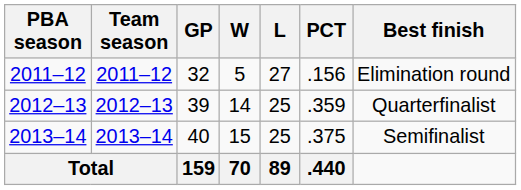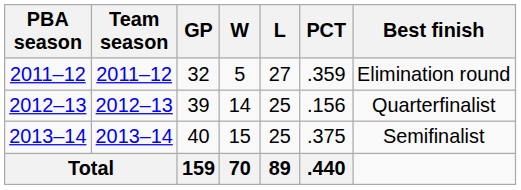(326, 74) .156 -> (326, 74) .359
(326, 105) .359 -> (326, 105) .156
